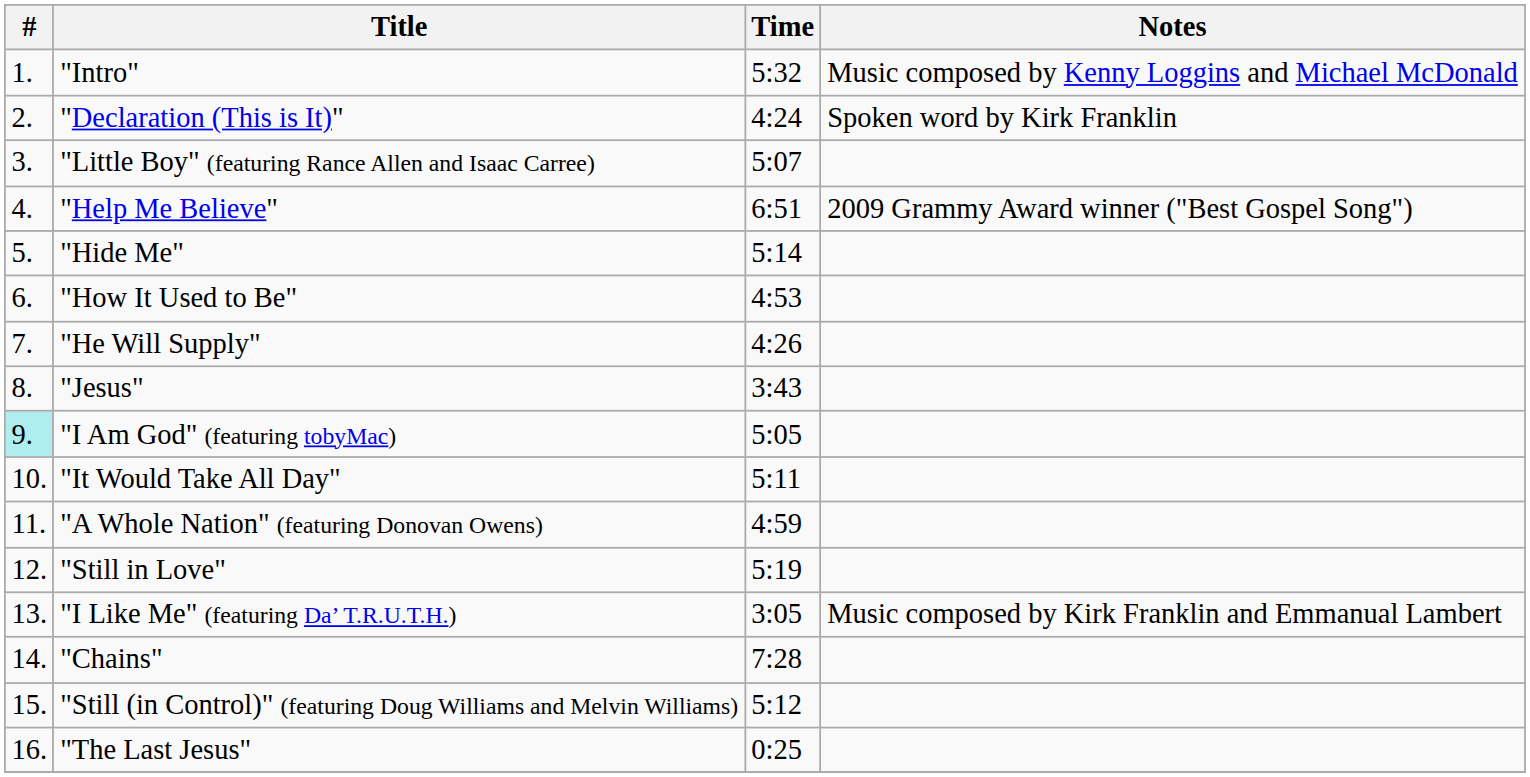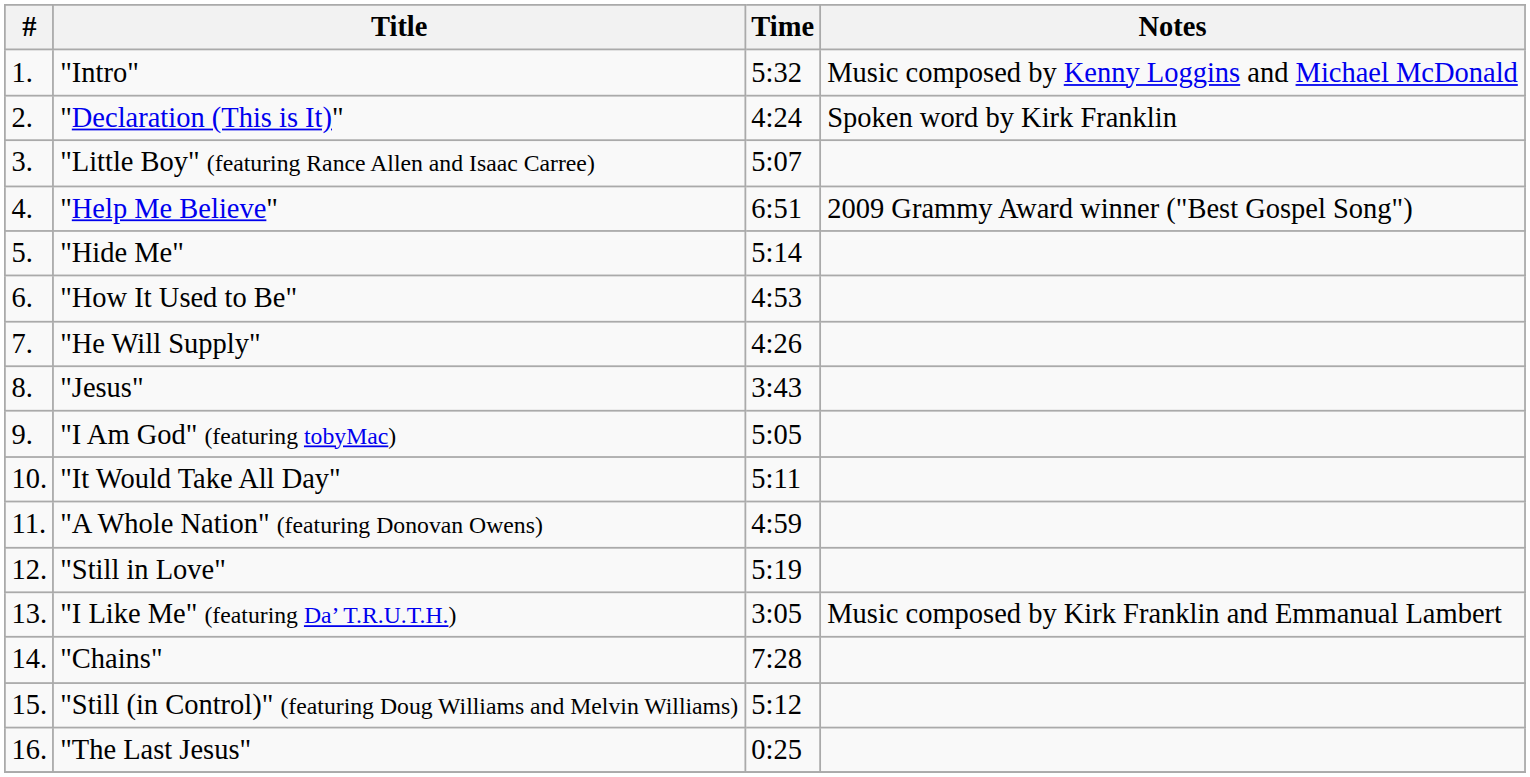(22, 433) paleturquoise background -> (22, 433) no background
